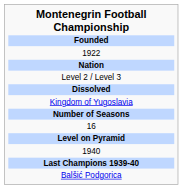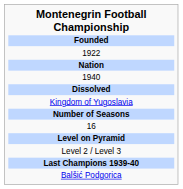(91, 78) Level 2 / Level 3 -> (91, 78) 1940
(91, 151) 1940 -> (91, 151) Level 2 / Level 3
